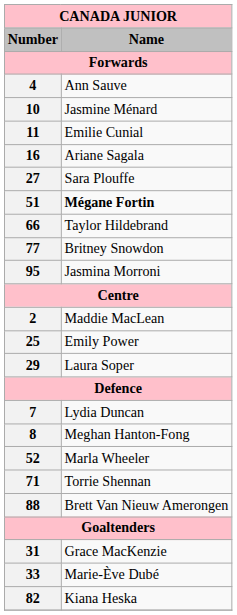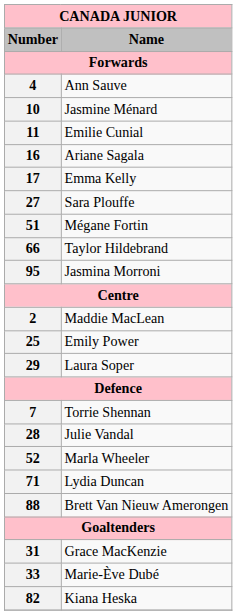+ row: (33, 179)
(109, 202) bold -> (106, 226) normal
- row: (33, 249)
(104, 412) Lydia Duncan -> (108, 412) Torrie Shennan
- row: (33, 435)
+ row: (33, 435)
(108, 482) Torrie Shennan -> (104, 482) Lydia Duncan
